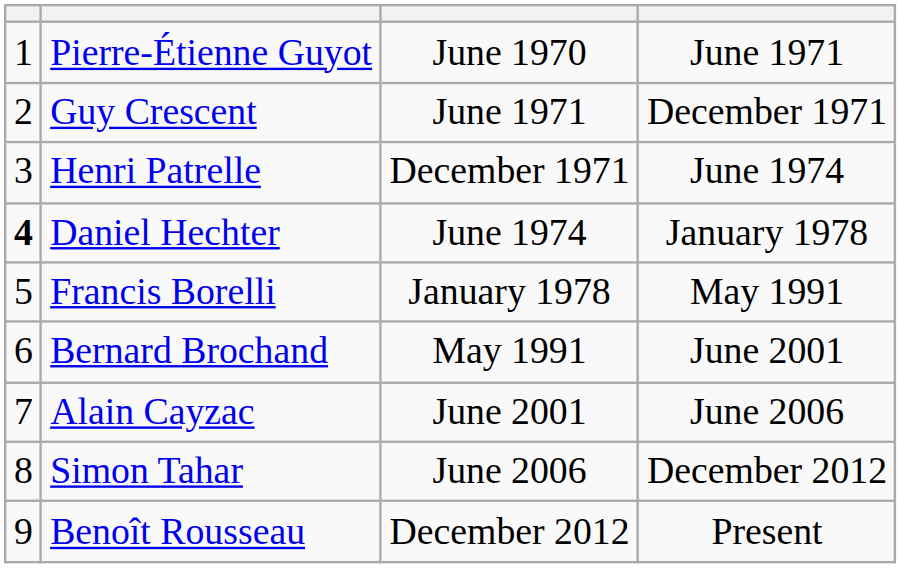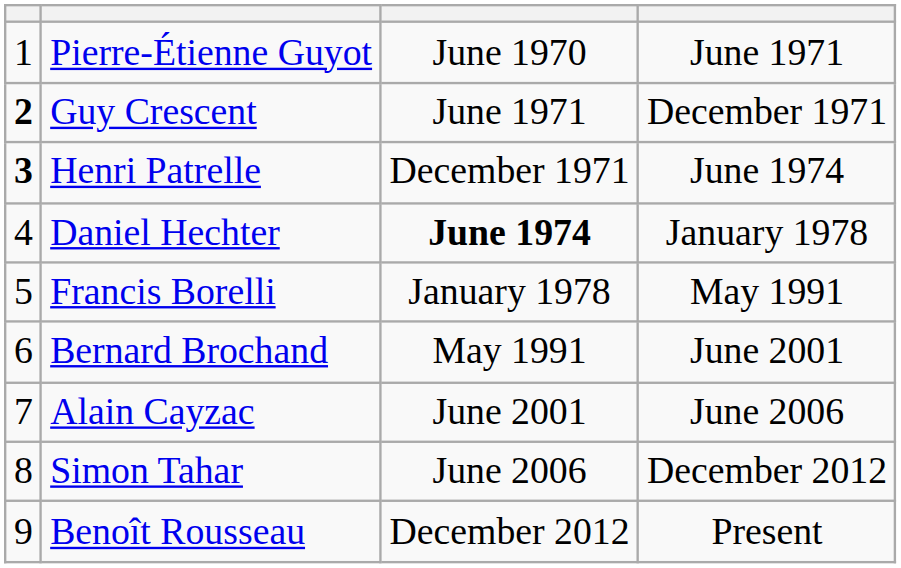(23, 111) normal -> (23, 111) bold
(23, 171) normal -> (23, 171) bold
(23, 231) bold -> (23, 231) normal
(510, 231) normal -> (510, 231) bold
